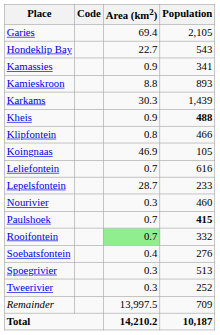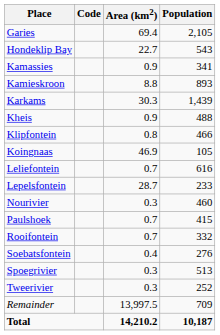(204, 117) bold -> (204, 117) normal
(204, 219) bold -> (204, 219) normal
(151, 236) lightgreen background -> (151, 236) no background
